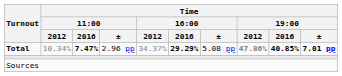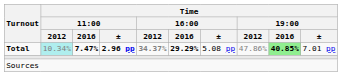(57, 49) no background -> (57, 49) paleturquoise background
(118, 49) normal -> (118, 49) bold
(153, 49) normal -> (153, 49) bold
(253, 49) bold -> (253, 49) normal
(285, 49) no background -> (285, 49) lightgreen background
(319, 49) bold -> (319, 49) normal
